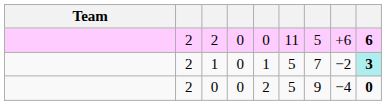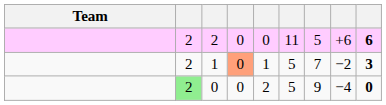(240, 64) no background -> (240, 64) lightsalmon background
(369, 64) paleturquoise background -> (369, 64) no background
(189, 87) no background -> (189, 87) lightgreen background
